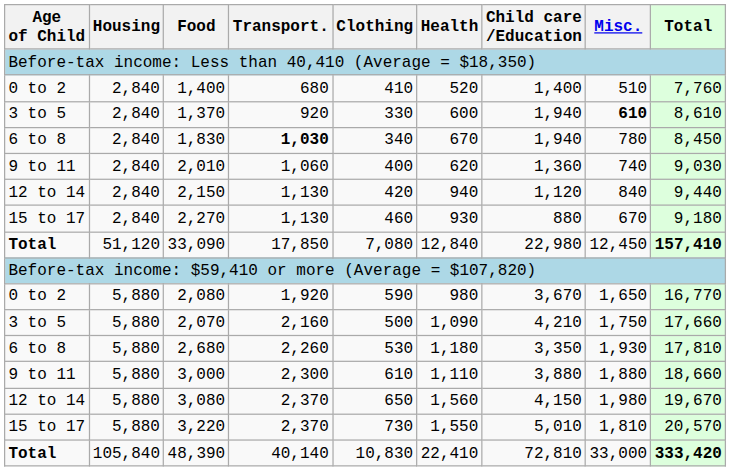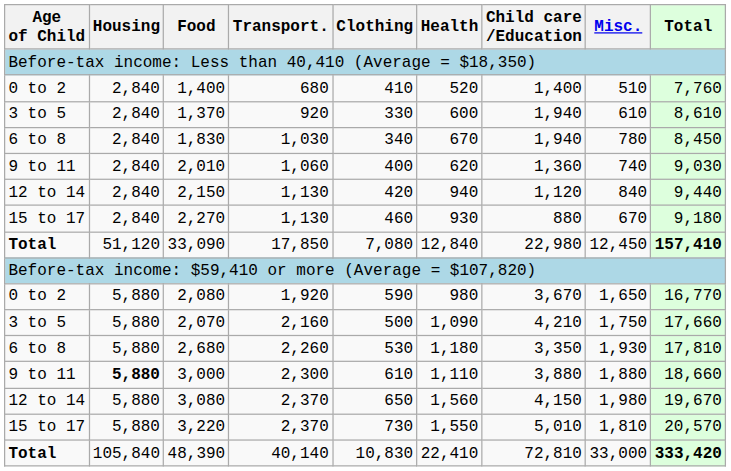(633, 114) bold -> (633, 114) normal
(305, 140) bold -> (305, 140) normal
(136, 375) normal -> (136, 375) bold
